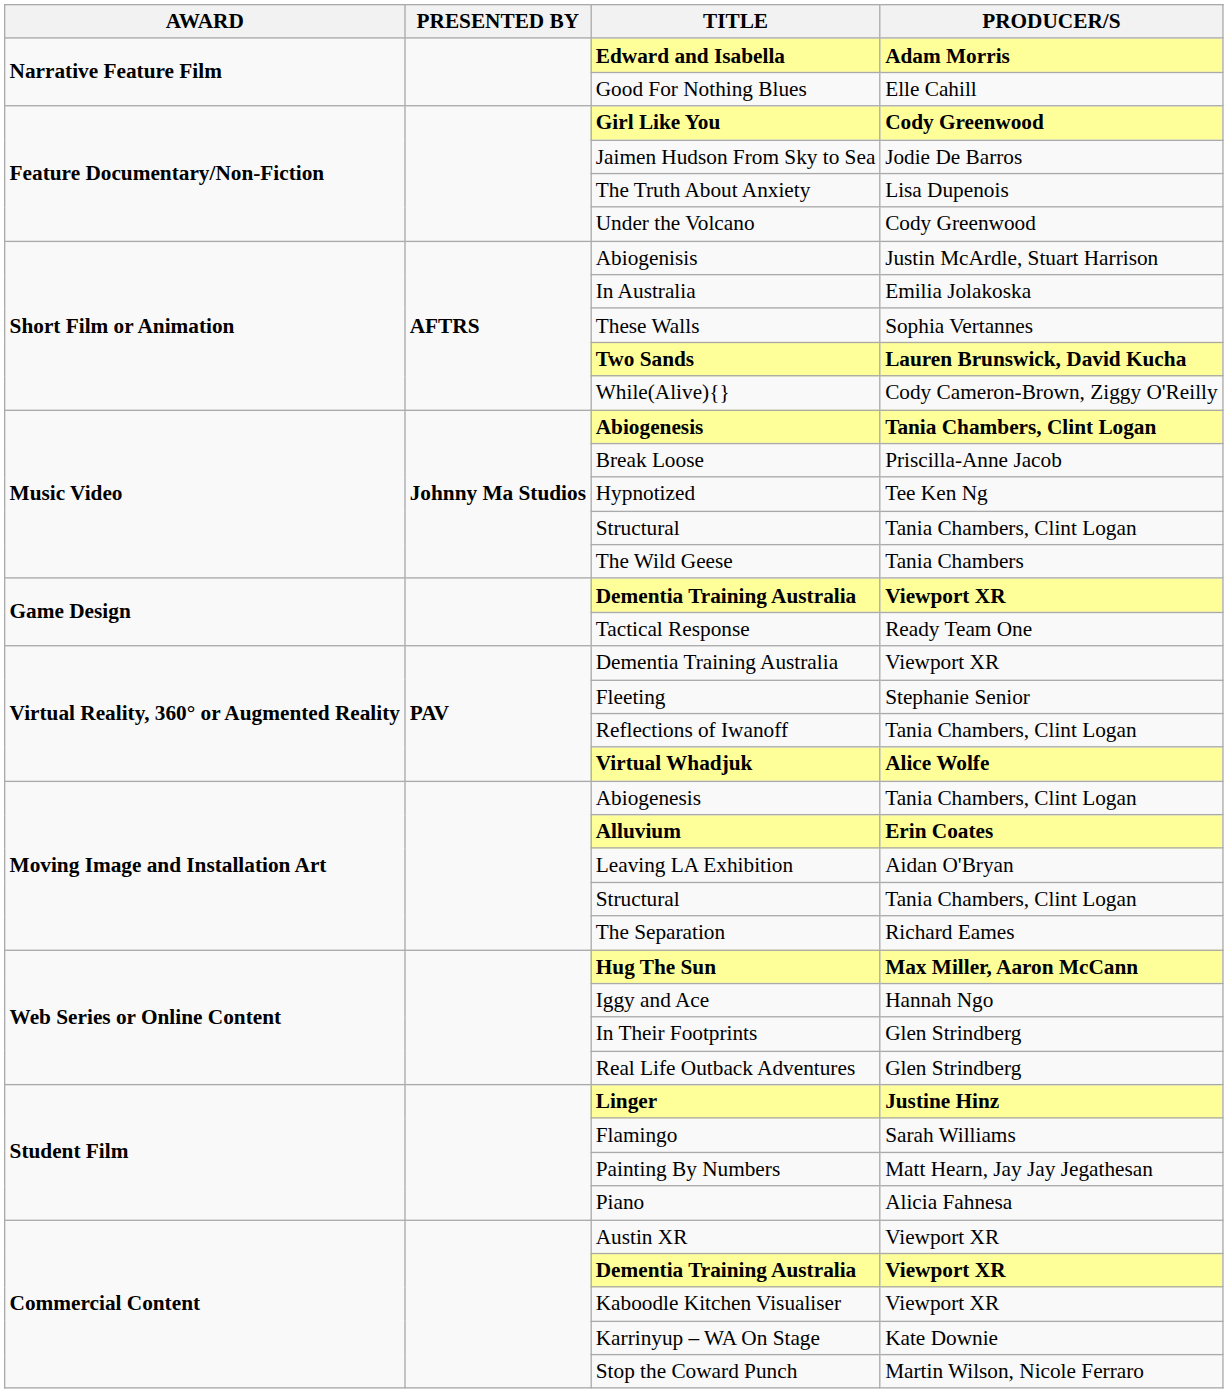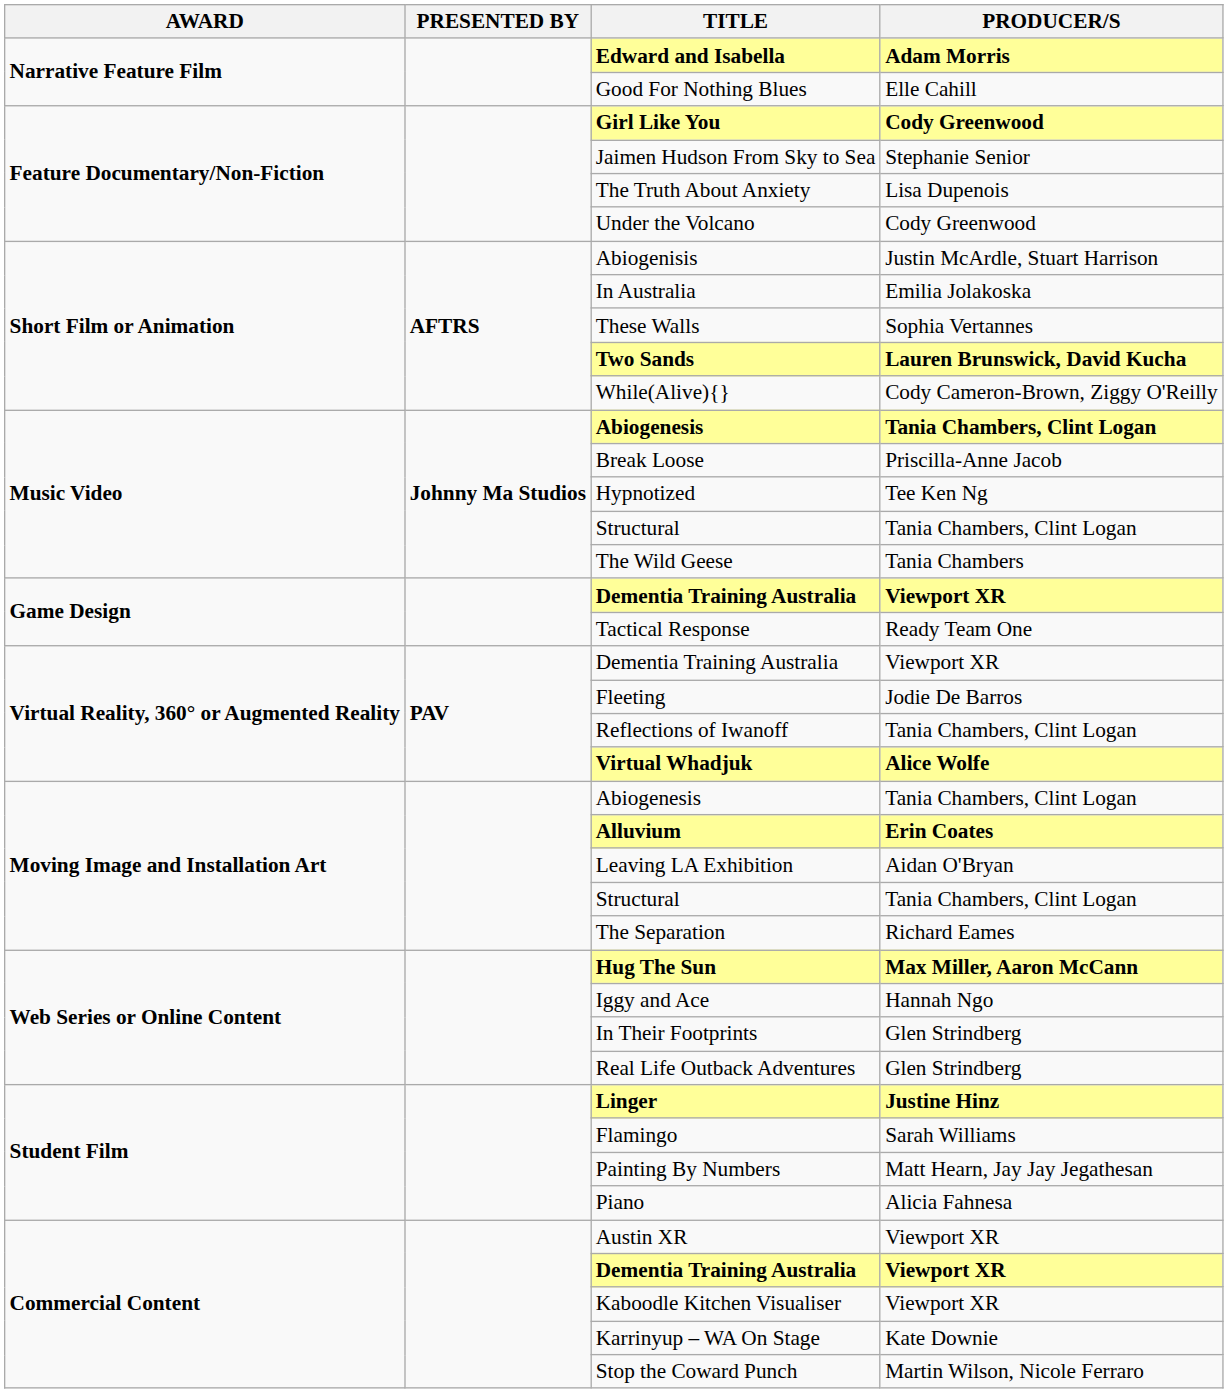(954, 156) Jodie De Barros -> (958, 156) Stephanie Senior
(958, 696) Stephanie Senior -> (954, 696) Jodie De Barros
